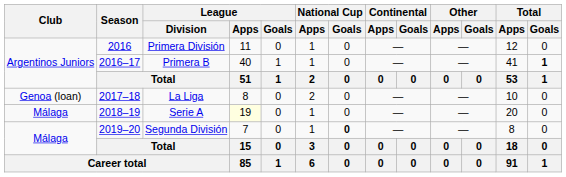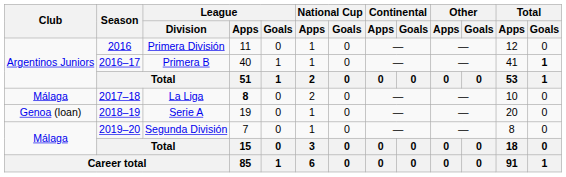(50, 96) Genoa (loan) -> (50, 96) Málaga
(245, 96) normal -> (245, 96) bold
(50, 113) Málaga -> (50, 113) Genoa (loan)
(245, 113) lightyellow background -> (245, 113) no background
(347, 130) bold -> (347, 130) normal
